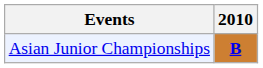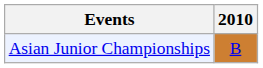(235, 47) bold -> (235, 47) normal
